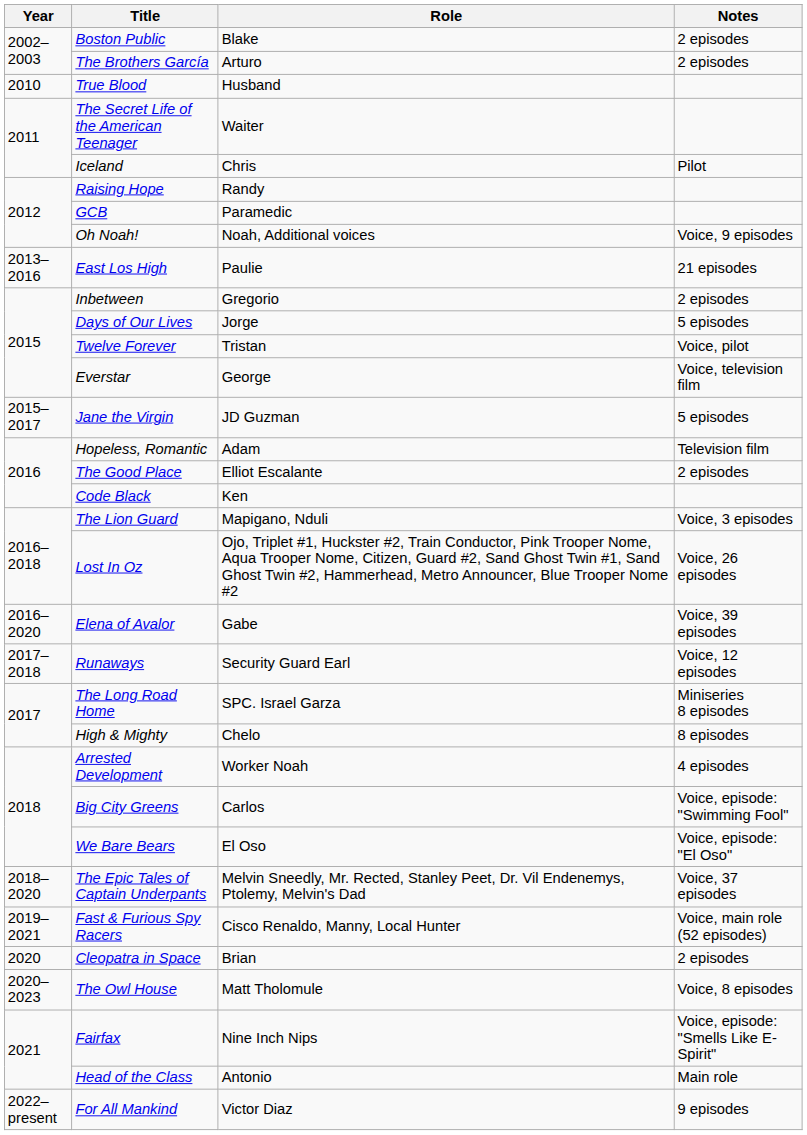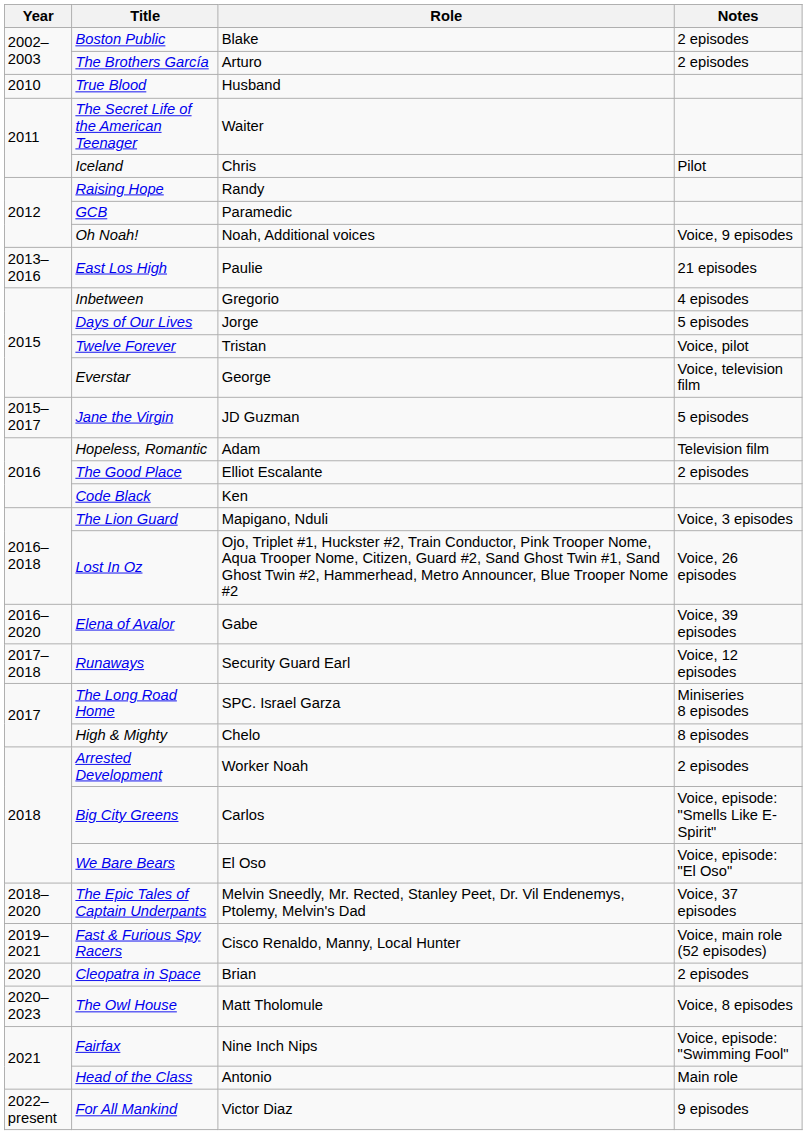(713, 299) 2 episodes -> (713, 299) 4 episodes
(713, 766) 4 episodes -> (713, 766) 2 episodes
(733, 806) Voice, episode: "Swimming Fool" -> (727, 815) Voice, episode: "Smells Like E-Spirit"
(727, 1037) Voice, episode: "Smells Like E-Spirit" -> (733, 1046) Voice, episode: "Swimming Fool"
